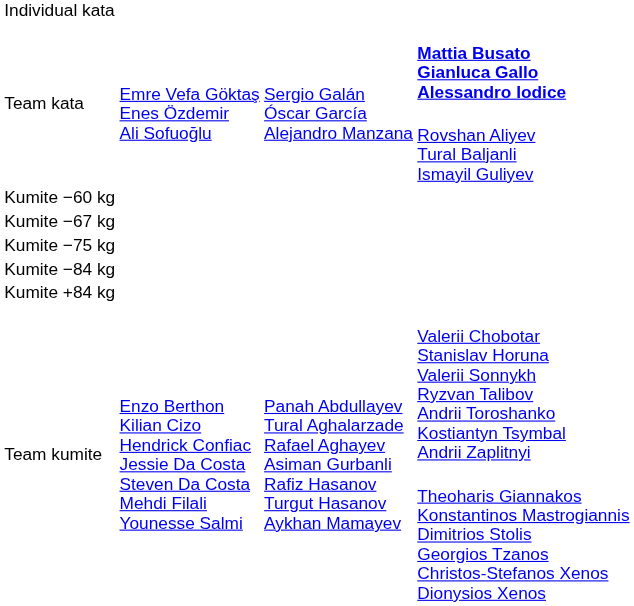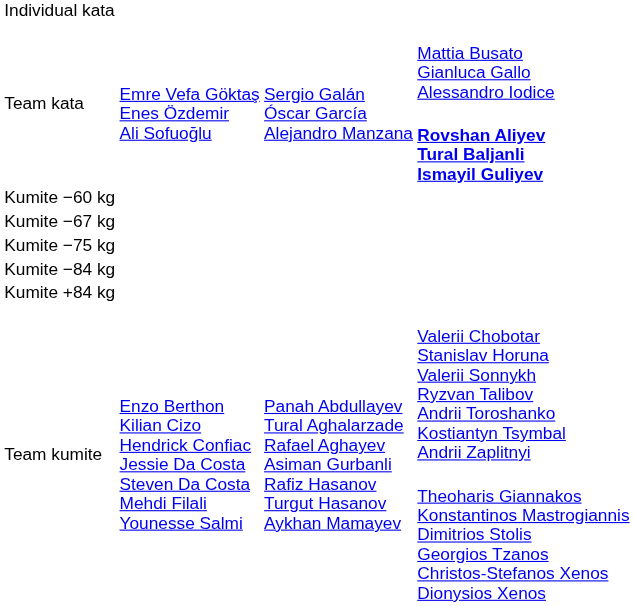(492, 72) bold -> (486, 72) normal
(476, 154) normal -> (481, 154) bold
